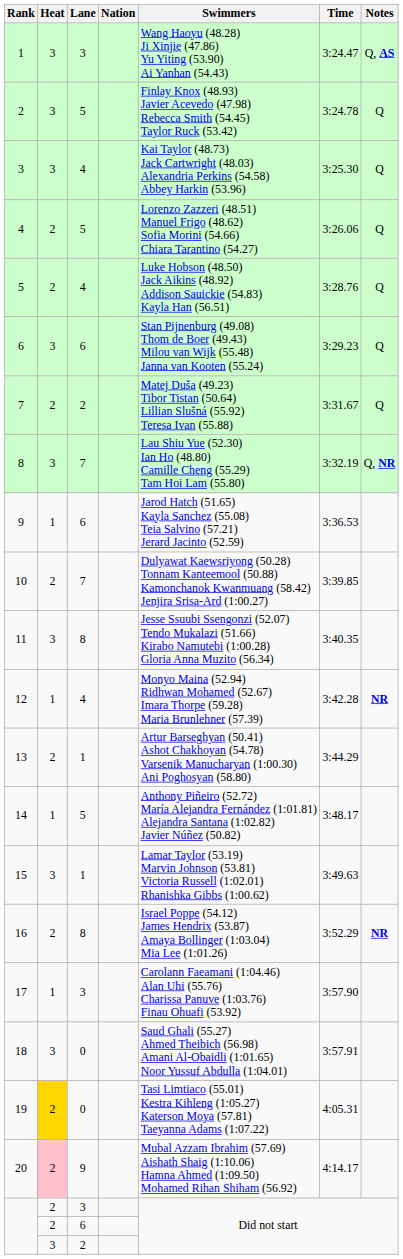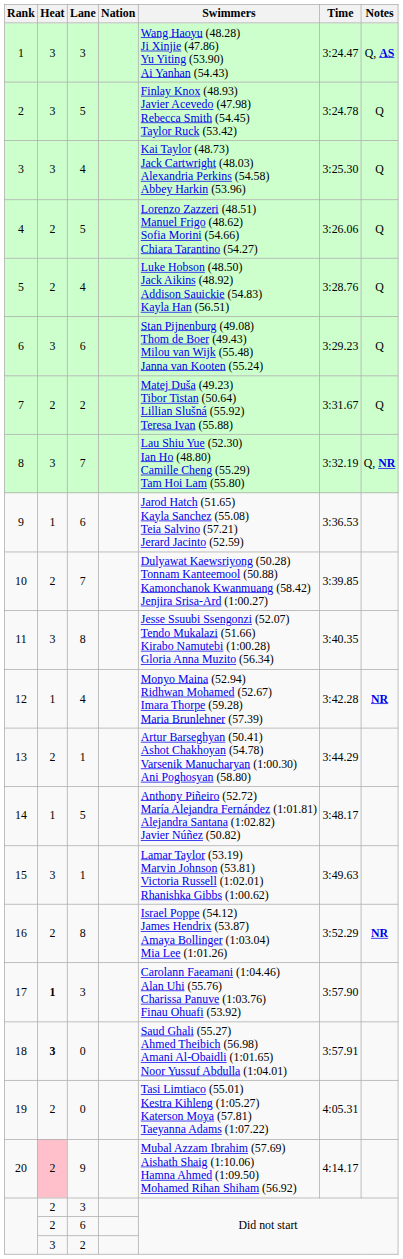(52, 992) normal -> (52, 992) bold
(52, 1051) normal -> (52, 1051) bold
(52, 1109) gold background -> (52, 1109) no background
